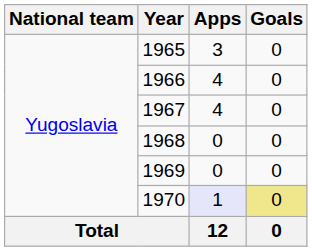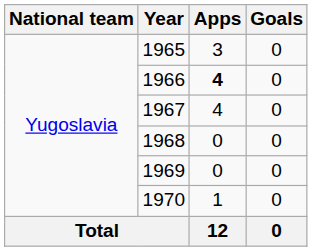(218, 79) normal -> (218, 79) bold
(218, 200) lavender background -> (218, 200) no background
(277, 200) khaki background -> (277, 200) no background
